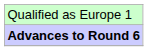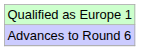(74, 35) bold -> (69, 35) normal
